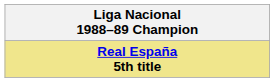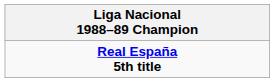(137, 59) khaki background -> (137, 59) no background
